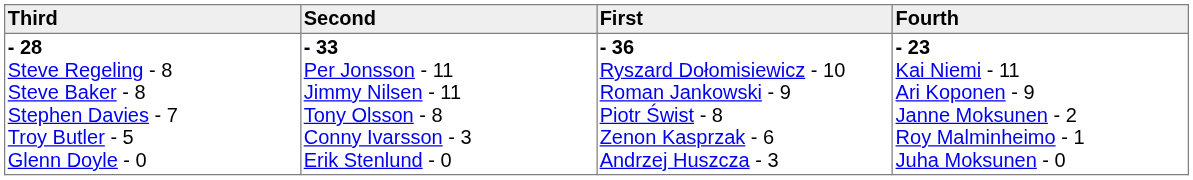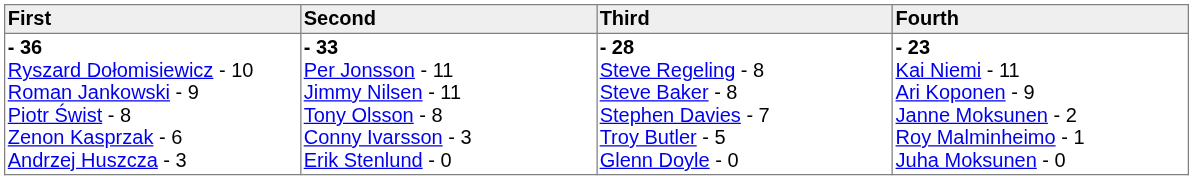columns swapped: (621, 18) <-> (33, 18)
